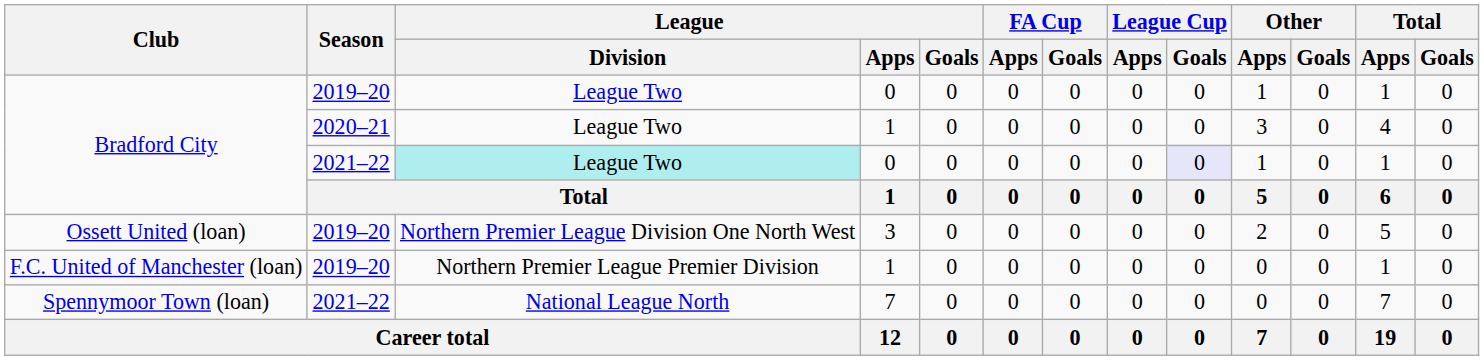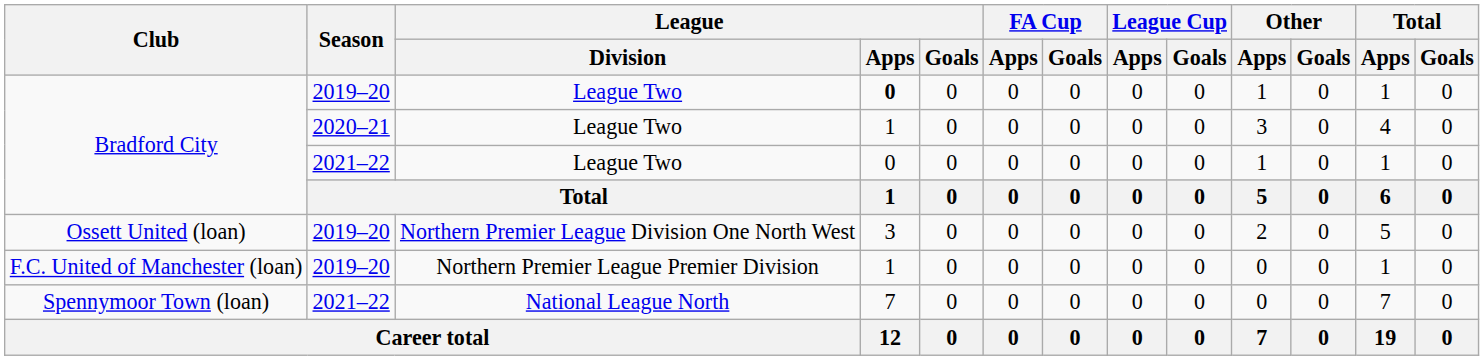(890, 92) normal -> (890, 92) bold
(628, 162) paleturquoise background -> (628, 162) no background
(1200, 162) lavender background -> (1200, 162) no background
